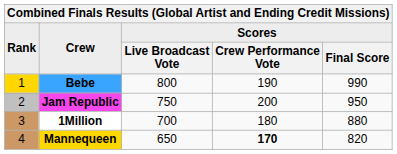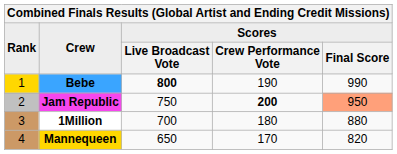(167, 83) normal -> (167, 83) bold
(267, 102) normal -> (267, 102) bold
(357, 102) no background -> (357, 102) lightsalmon background
(267, 139) bold -> (267, 139) normal
